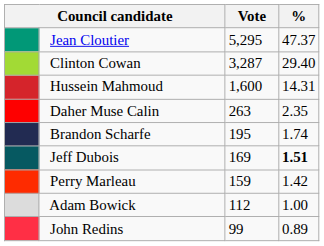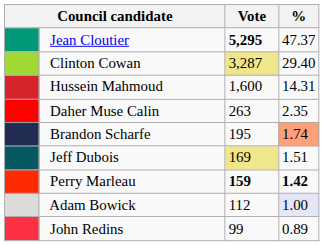(245, 39) normal -> (245, 39) bold
(245, 63) no background -> (245, 63) khaki background
(295, 134) no background -> (295, 134) lightsalmon background
(240, 157) no background -> (240, 157) khaki background
(295, 157) bold -> (295, 157) normal
(240, 181) normal -> (240, 181) bold
(295, 181) normal -> (295, 181) bold
(295, 205) no background -> (295, 205) lavender background
